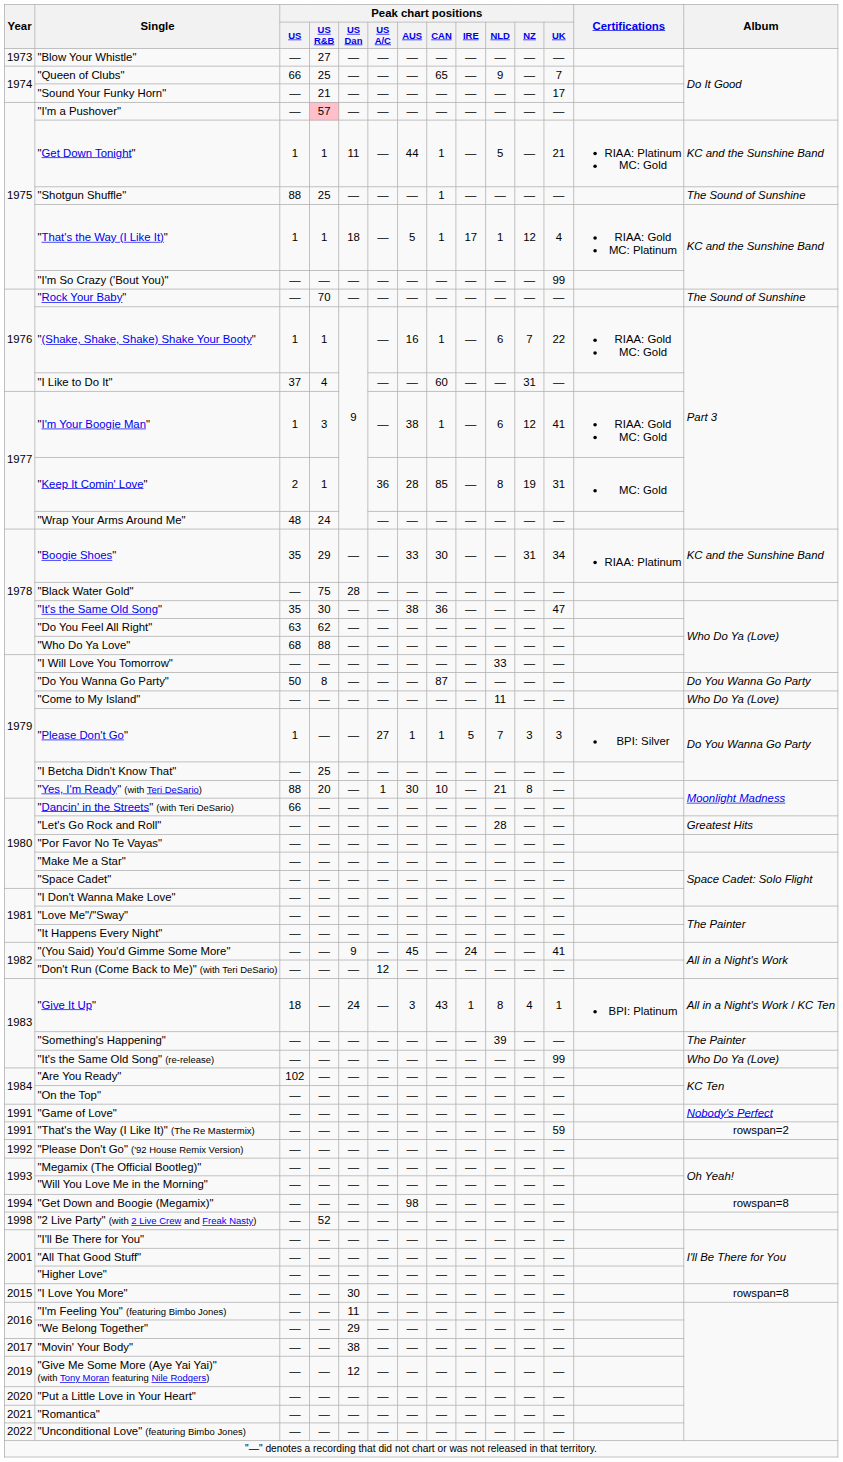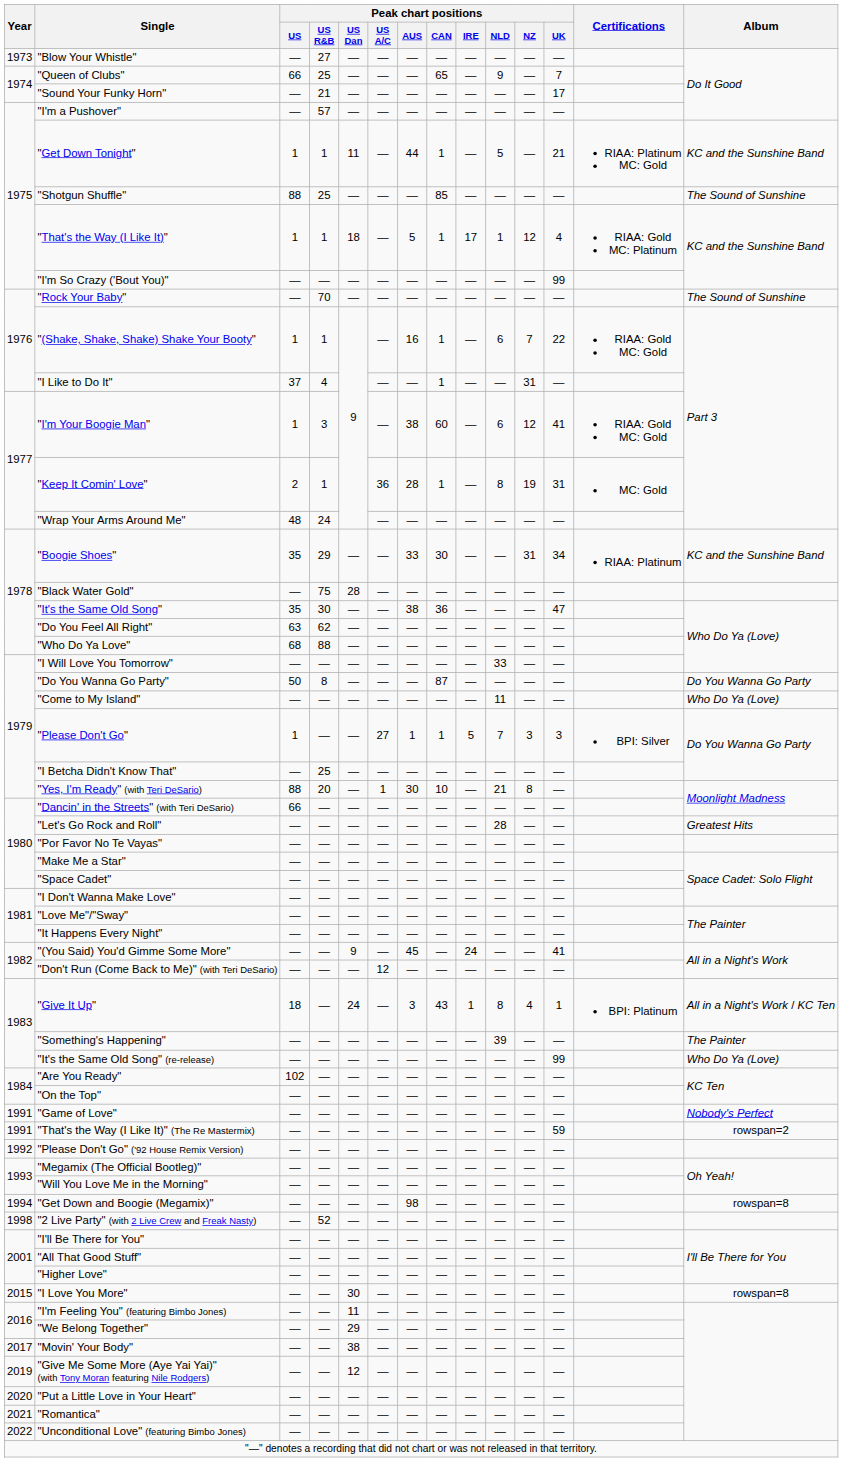(324, 111) pink background -> (324, 111) no background
(441, 195) 1 -> (441, 195) 85
(441, 382) 60 -> (441, 382) 1
(441, 424) 1 -> (441, 424) 60
(441, 484) 85 -> (441, 484) 1
